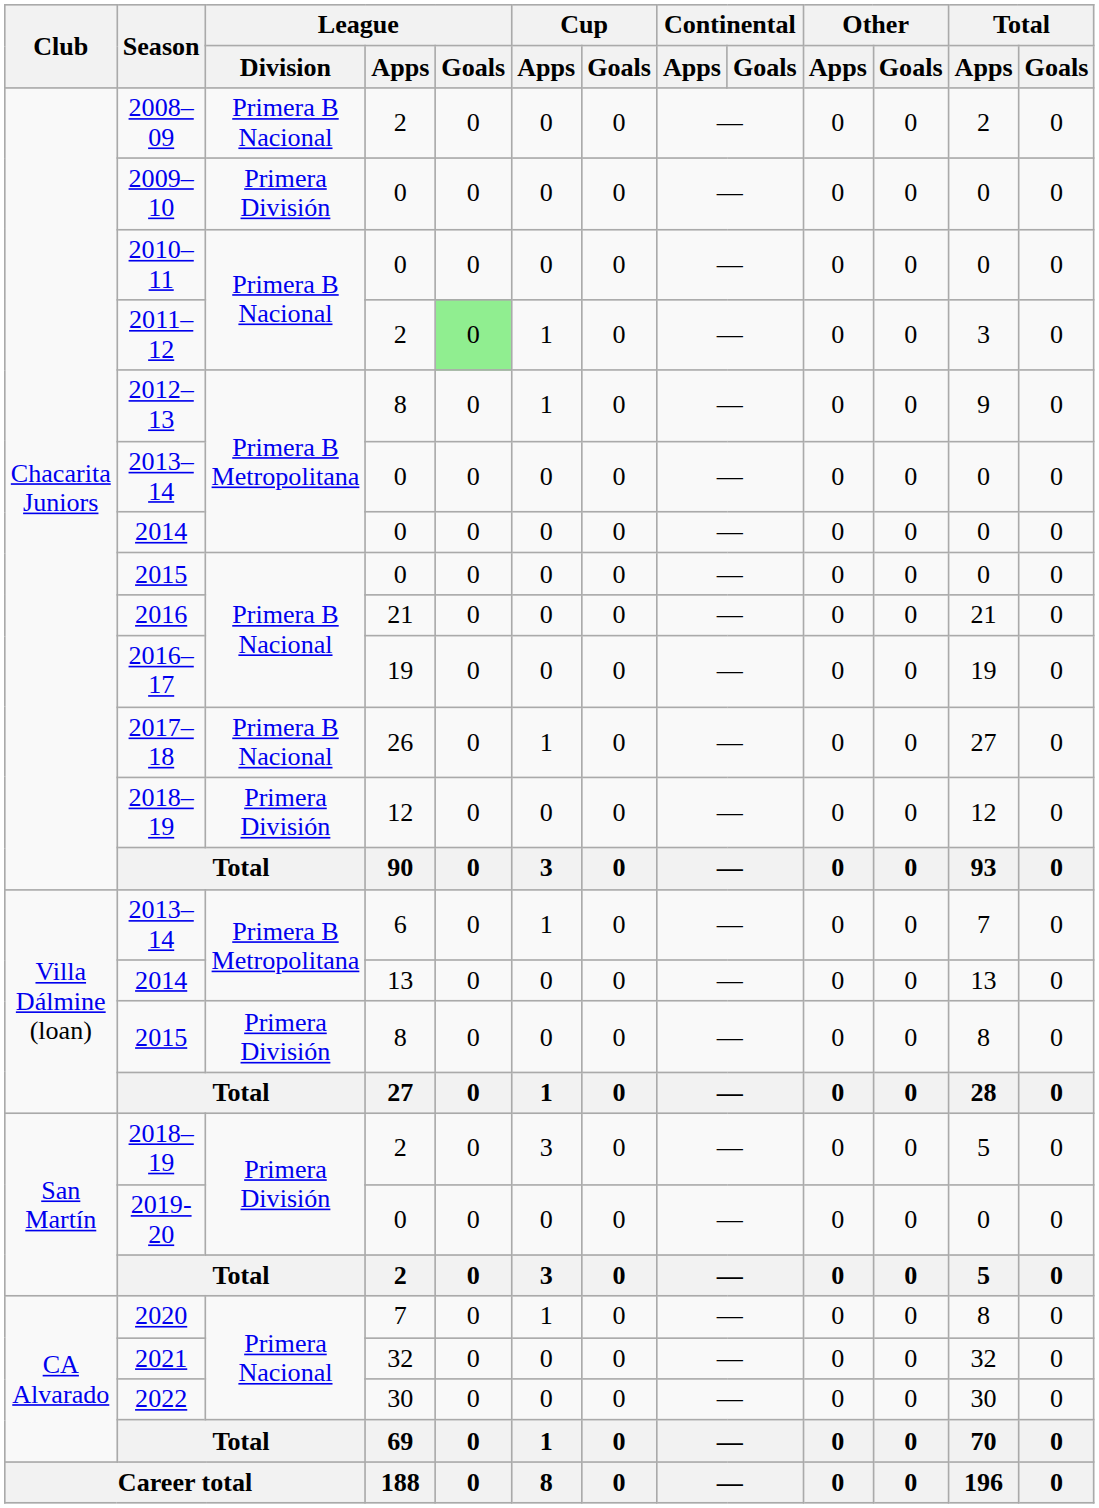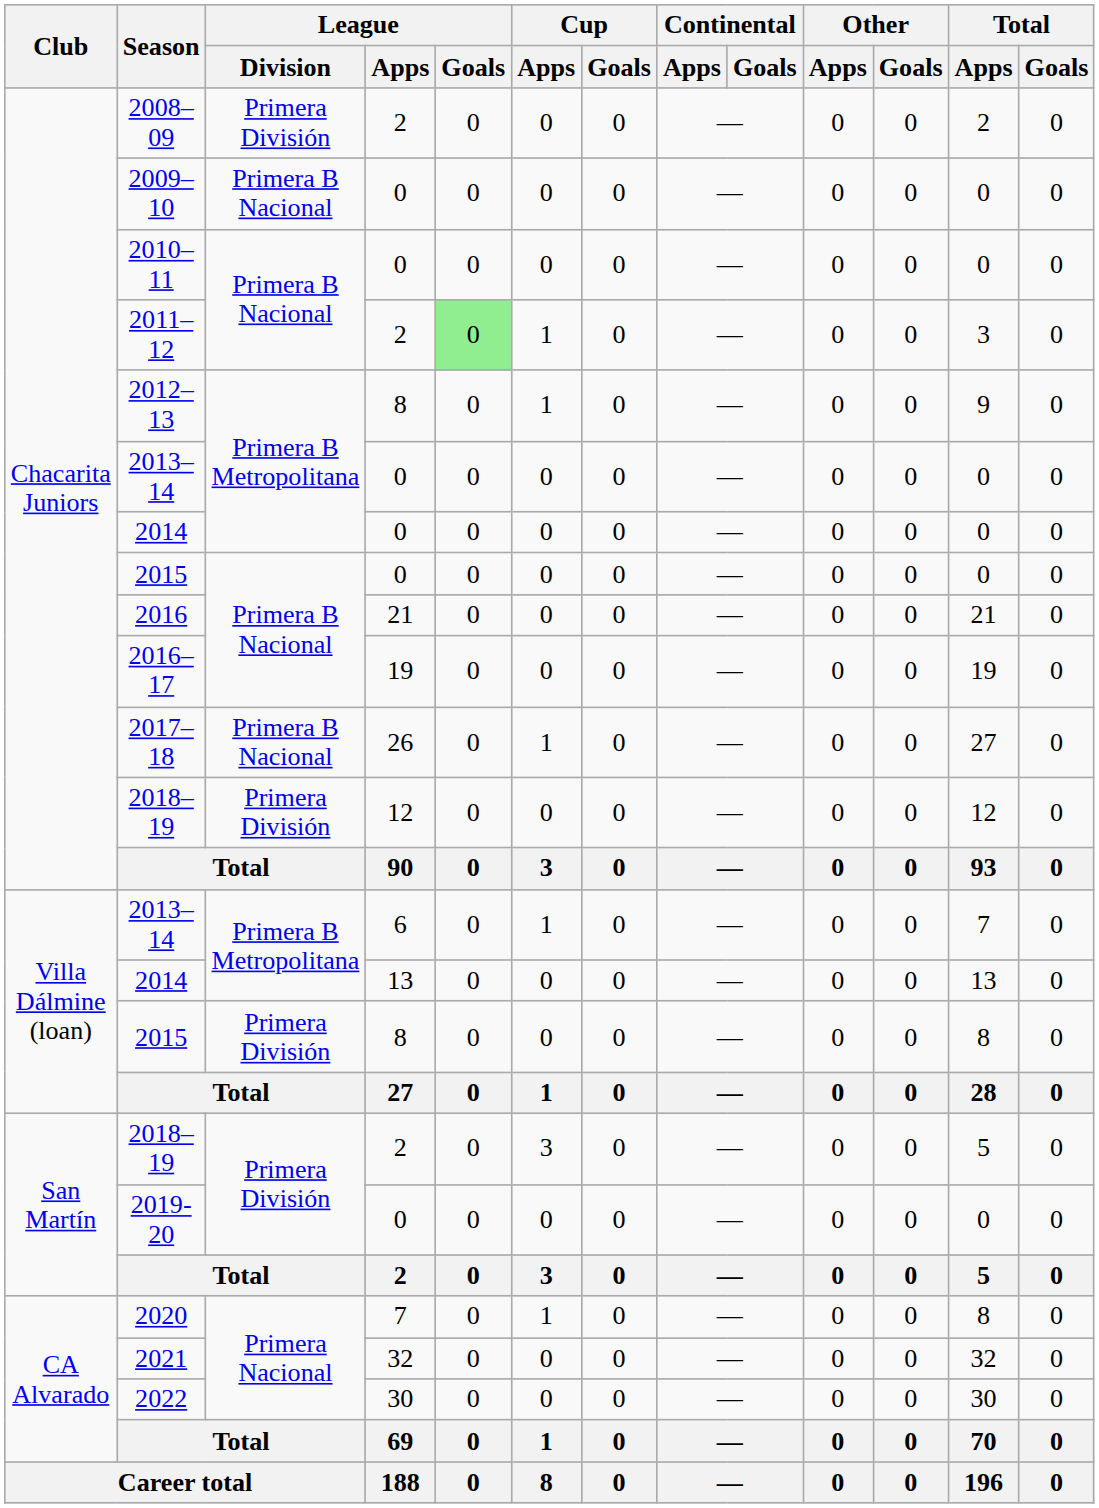(285, 122) Primera B Nacional -> (285, 122) Primera División
(285, 193) Primera División -> (285, 193) Primera B Nacional
